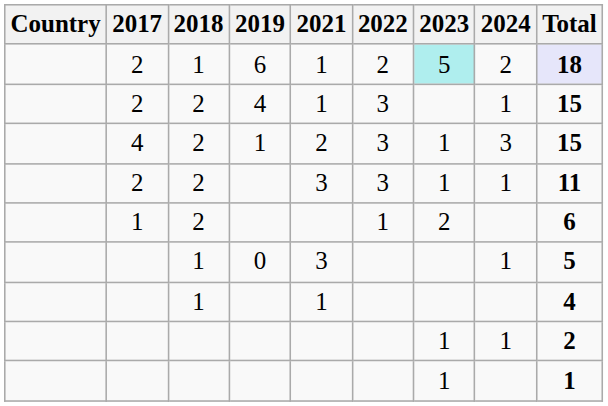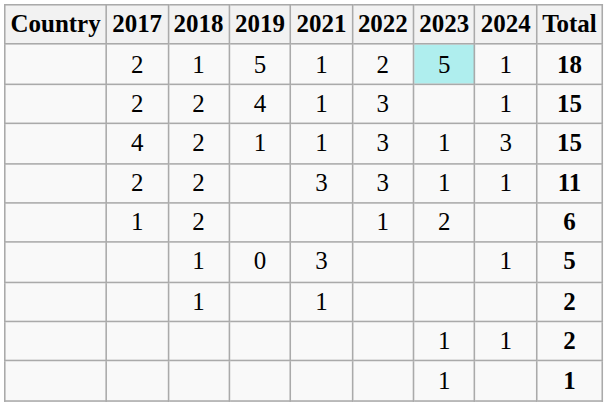(260, 63) 6 -> (260, 63) 5
(506, 63) 2 -> (506, 63) 1
(569, 63) lavender background -> (569, 63) no background
(321, 143) 2 -> (321, 143) 1
(569, 301) 4 -> (569, 301) 2
